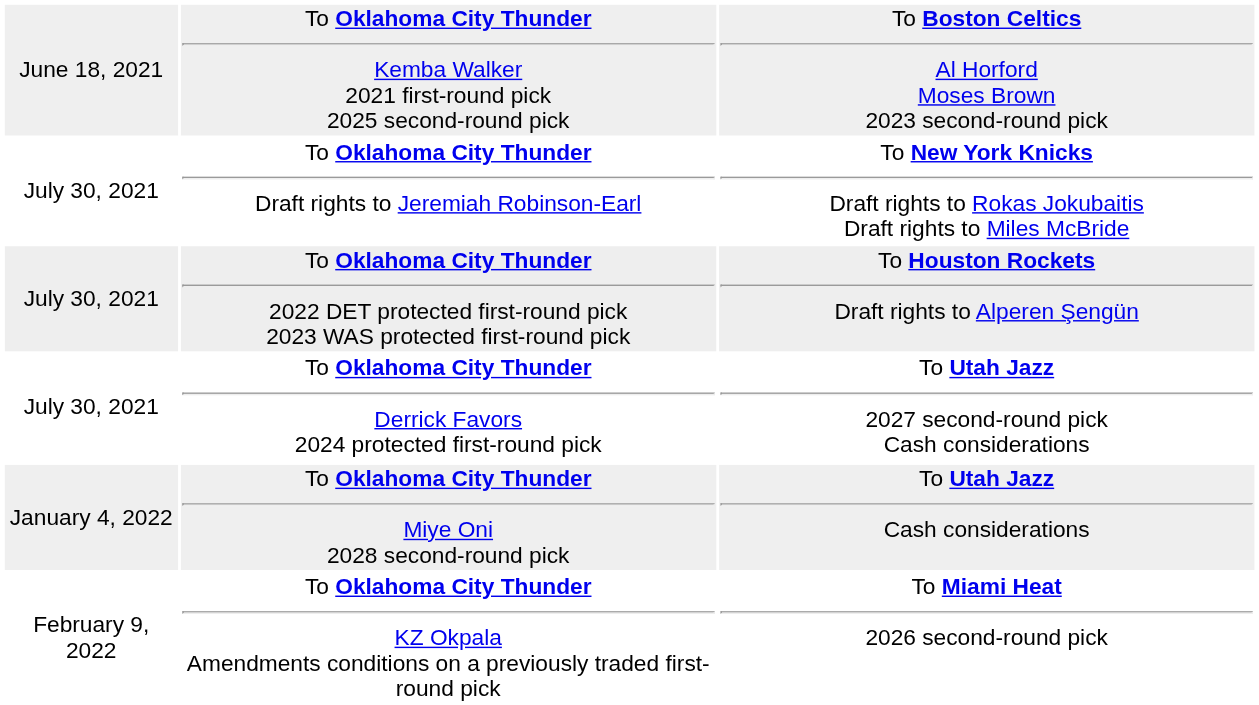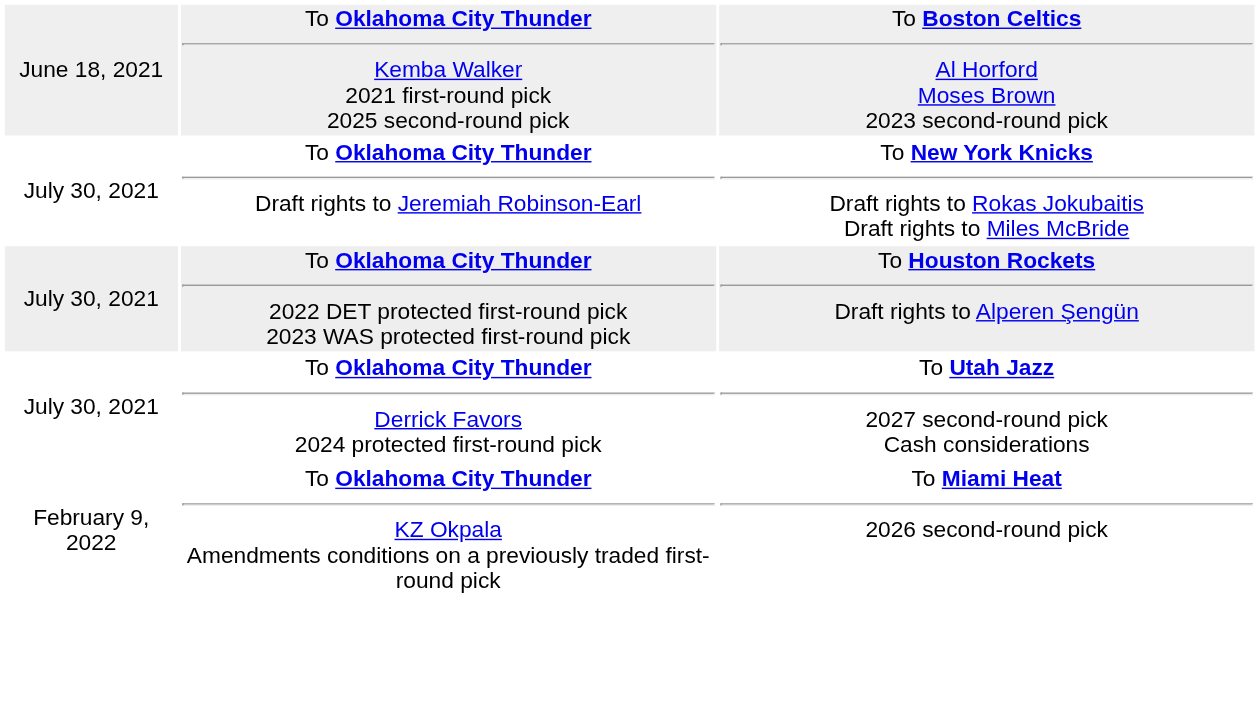- row: (448, 517)
